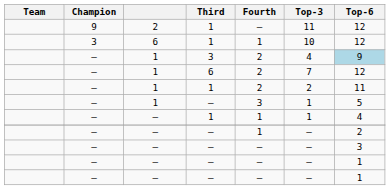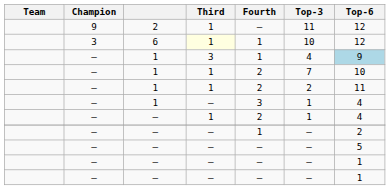(211, 42) no background -> (211, 42) lightyellow background
(259, 57) 2 -> (259, 57) 1
(211, 72) 6 -> (211, 72) 1
(360, 72) 12 -> (360, 72) 10
(360, 102) 5 -> (360, 102) 4
(259, 117) 1 -> (259, 117) 2
(360, 147) 3 -> (360, 147) 5
